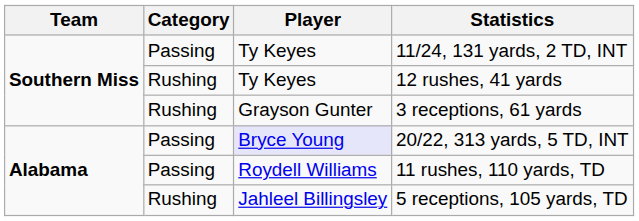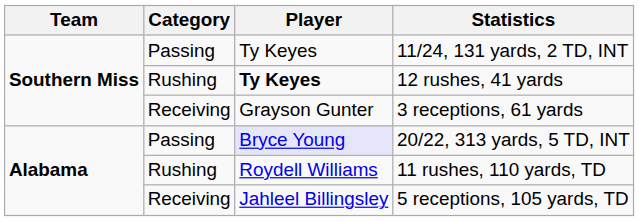(277, 80) normal -> (280, 80) bold
(182, 110) Rushing -> (189, 110) Receiving
(181, 170) Passing -> (182, 170) Rushing
(182, 200) Rushing -> (189, 200) Receiving
